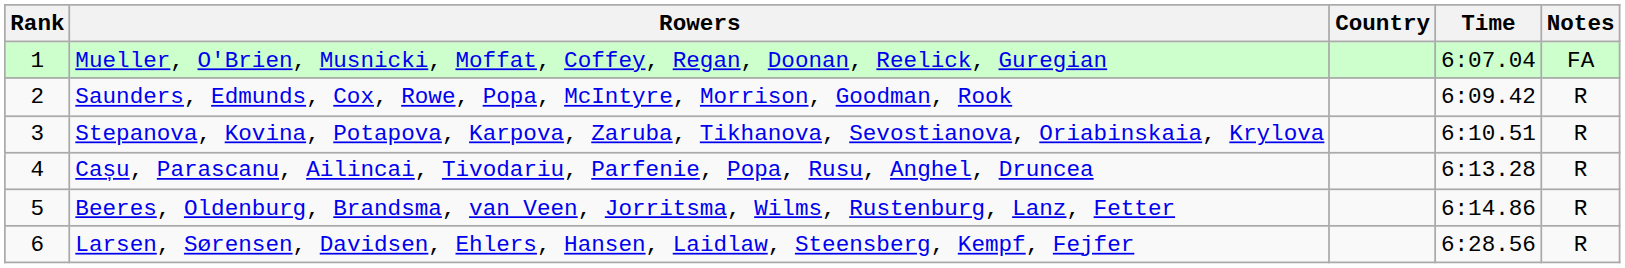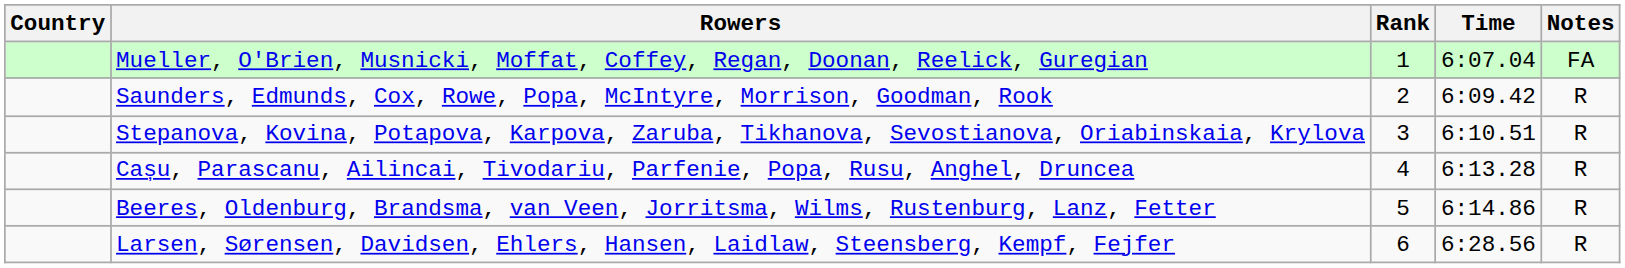columns swapped: (37, 23) <-> (1383, 23)
